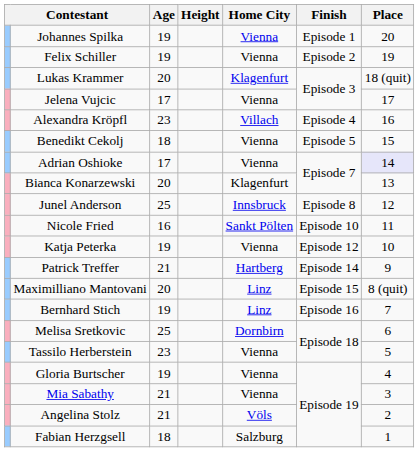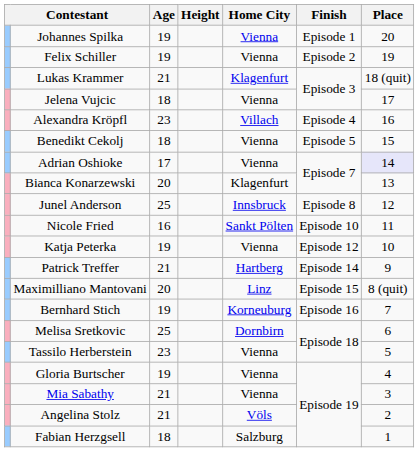(164, 78) 20 -> (164, 78) 21
(164, 99) 17 -> (164, 99) 18
(259, 309) Linz -> (259, 309) Korneuburg
